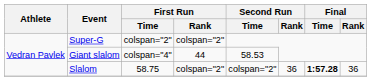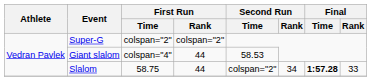(200, 69) colspan="2" -> (200, 69) 44
(292, 69) 36 -> (292, 69) 34
(353, 69) 36 -> (353, 69) 33
